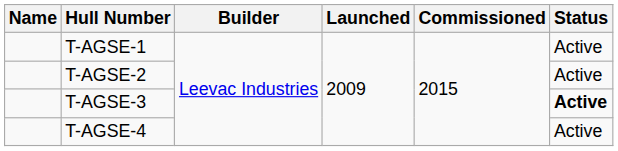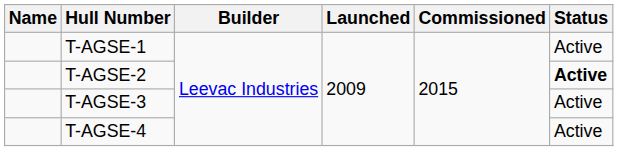(578, 74) normal -> (581, 74) bold
(581, 103) bold -> (578, 103) normal
